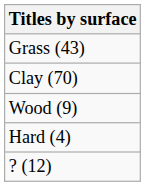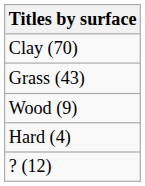(47, 48) Grass (43) -> (43, 48) Clay (70)
(43, 77) Clay (70) -> (47, 77) Grass (43)
